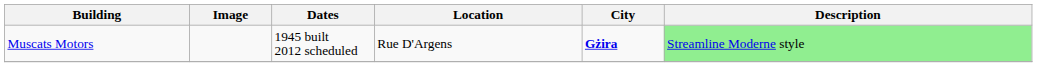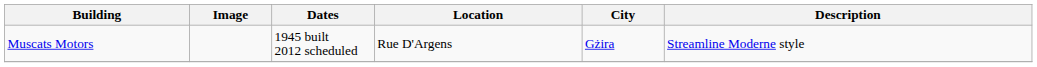(601, 43) bold -> (600, 43) normal
(736, 43) lightgreen background -> (736, 43) no background
